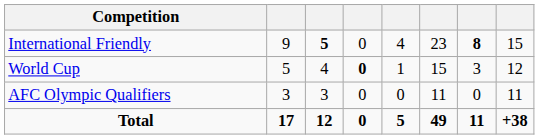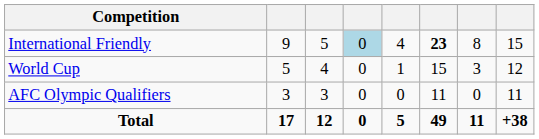(324, 43) bold -> (324, 43) normal
(362, 43) no background -> (362, 43) lightblue background
(439, 43) normal -> (439, 43) bold
(477, 43) bold -> (477, 43) normal
(362, 69) bold -> (362, 69) normal
